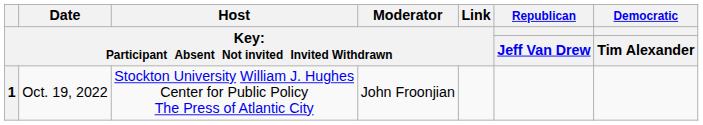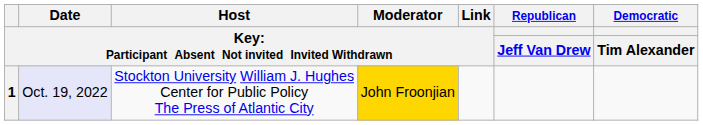(65, 92) no background -> (65, 92) lavender background
(408, 92) no background -> (408, 92) gold background
